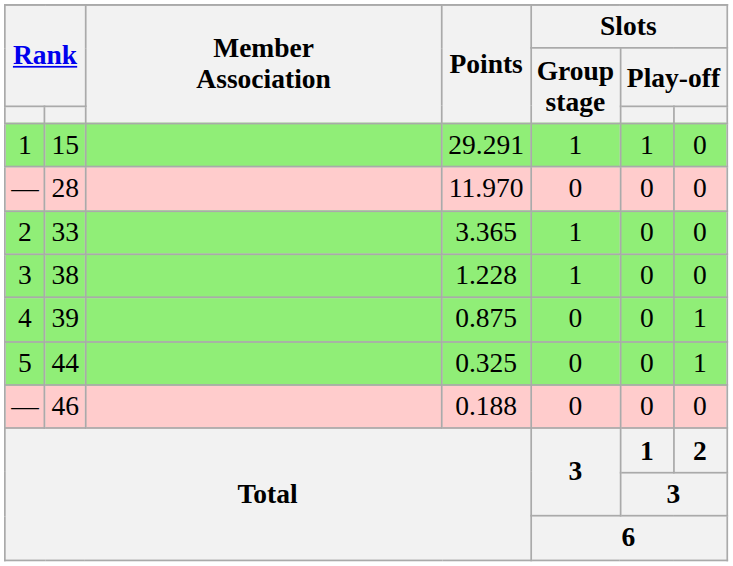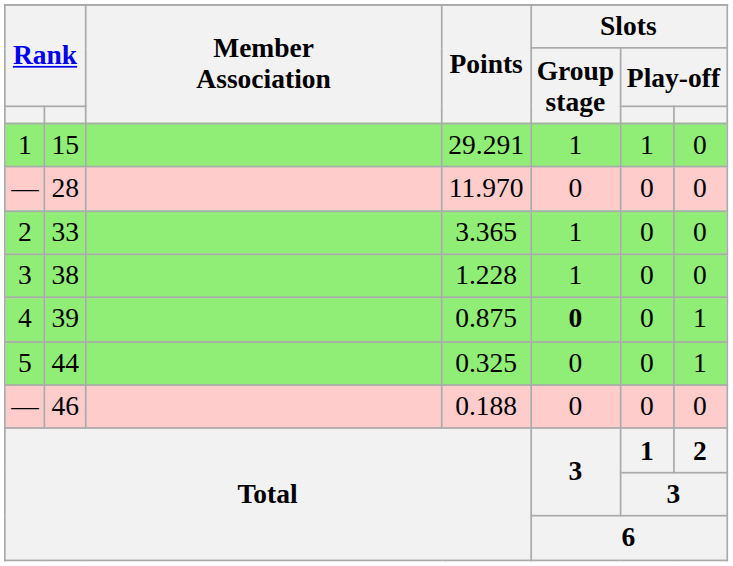(575, 319) normal -> (575, 319) bold
